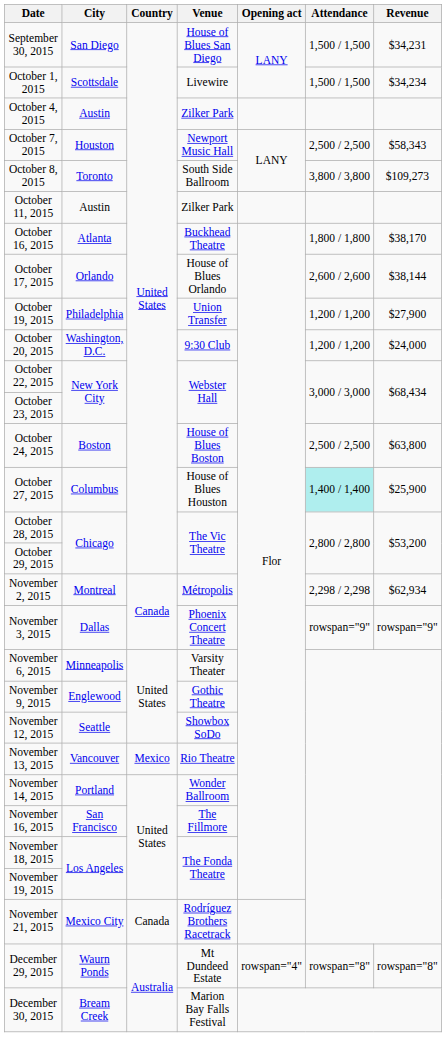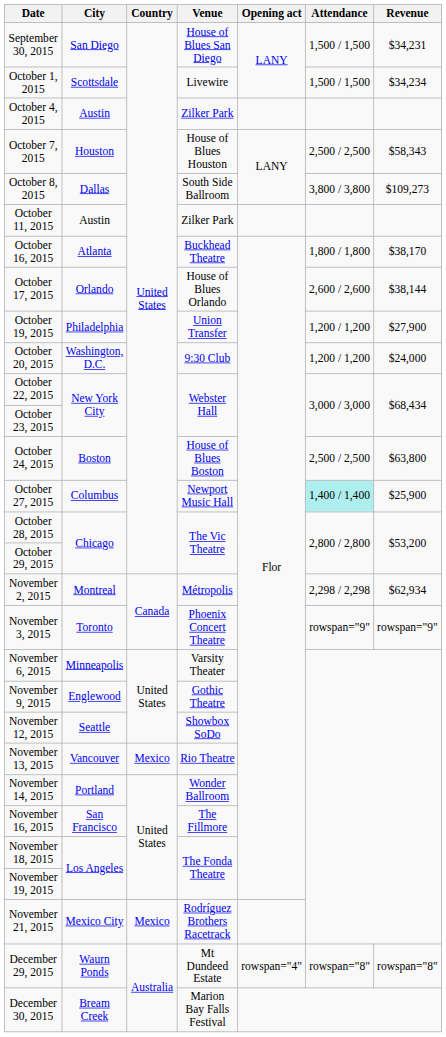(207, 145) Newport Music Hall -> (207, 151) House of Blues Houston
(95, 176) Toronto -> (95, 189) Dallas
(207, 489) House of Blues Houston -> (207, 496) Newport Music Hall
(95, 627) Dallas -> (95, 627) Toronto
(152, 921) Canada -> (152, 921) Mexico
